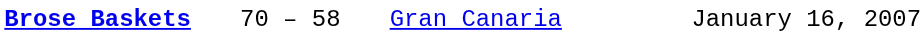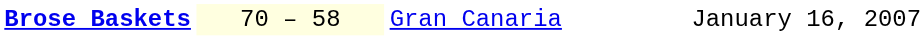(290, 20) no background -> (290, 20) lightyellow background
